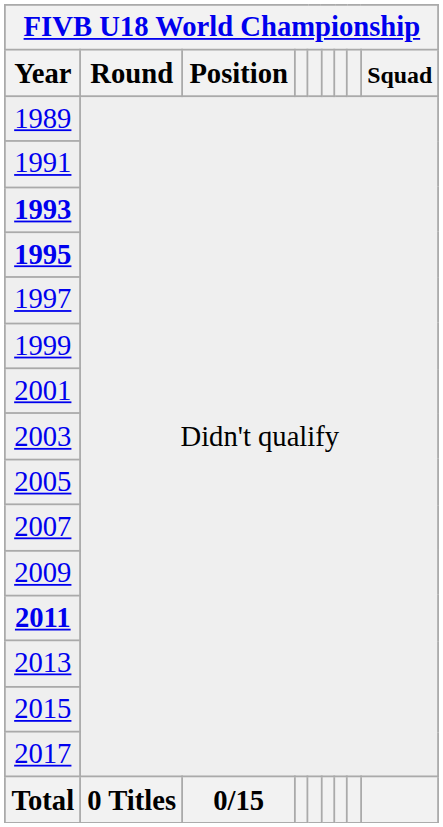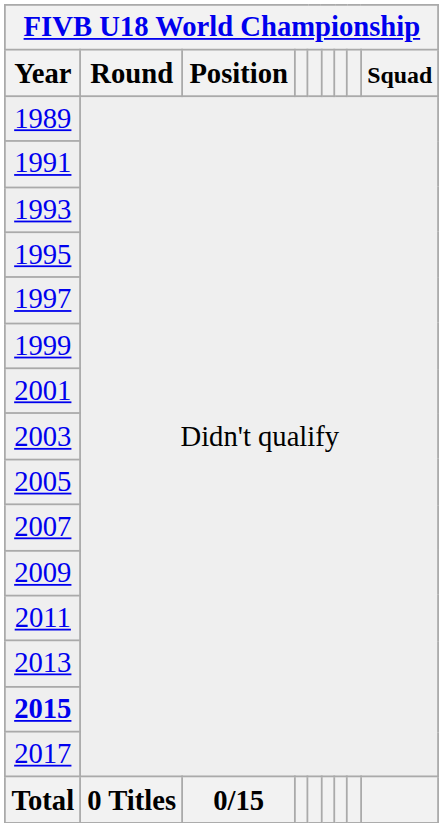(43, 208) bold -> (43, 208) normal
(43, 254) bold -> (43, 254) normal
(43, 617) bold -> (43, 617) normal
(43, 708) normal -> (43, 708) bold
